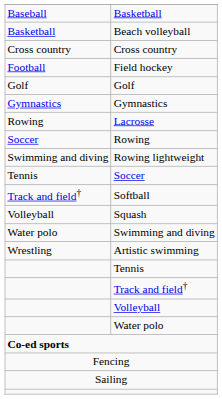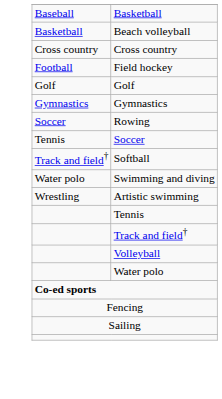- row: (134, 121)
- row: (159, 157)
- row: (130, 214)
